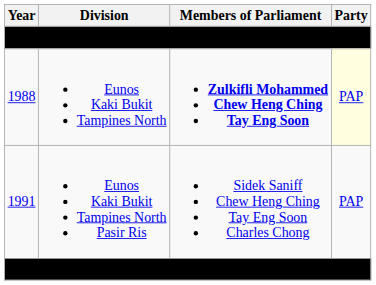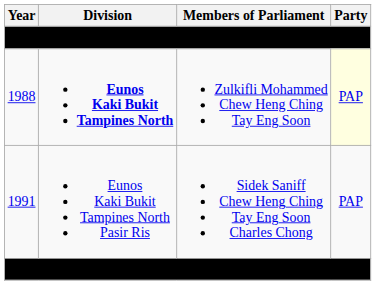(104, 105) normal -> (108, 105) bold
(251, 105) bold -> (254, 105) normal
